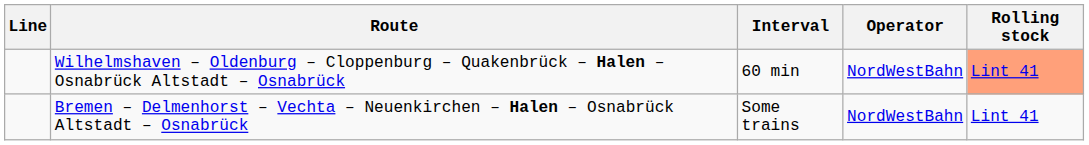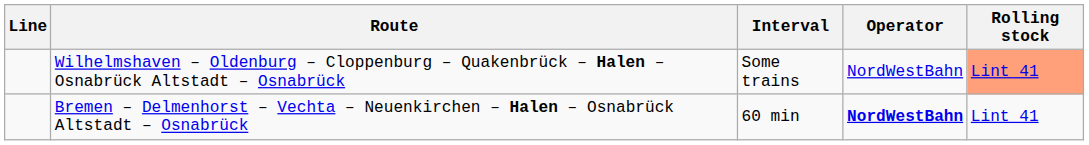(771, 72) 60 min -> (771, 72) Some trains
(771, 117) Some trains -> (771, 117) 60 min
(905, 117) normal -> (905, 117) bold
